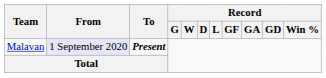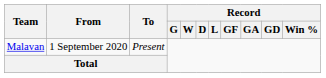(88, 47) lavender background -> (88, 47) no background
(149, 47) bold -> (148, 47) normal
